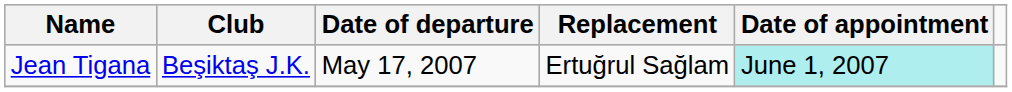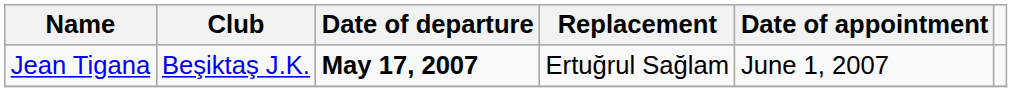(399, 65) normal -> (400, 65) bold
(815, 65) paleturquoise background -> (815, 65) no background
